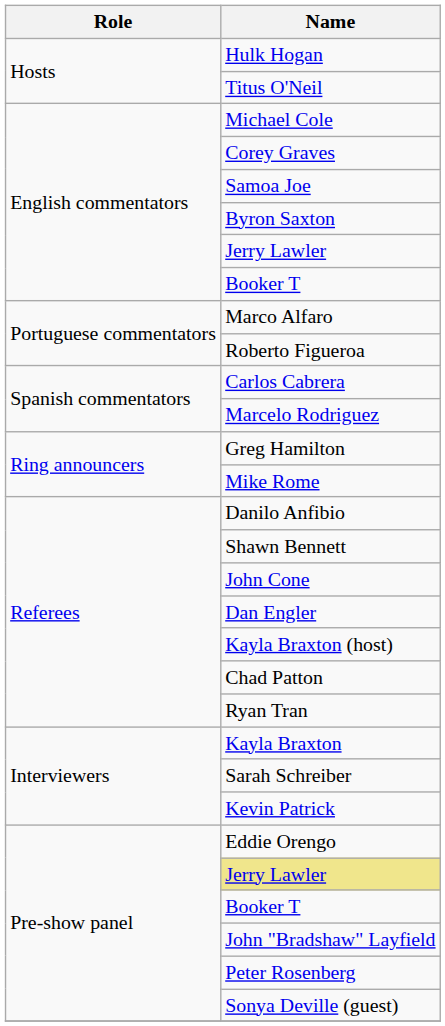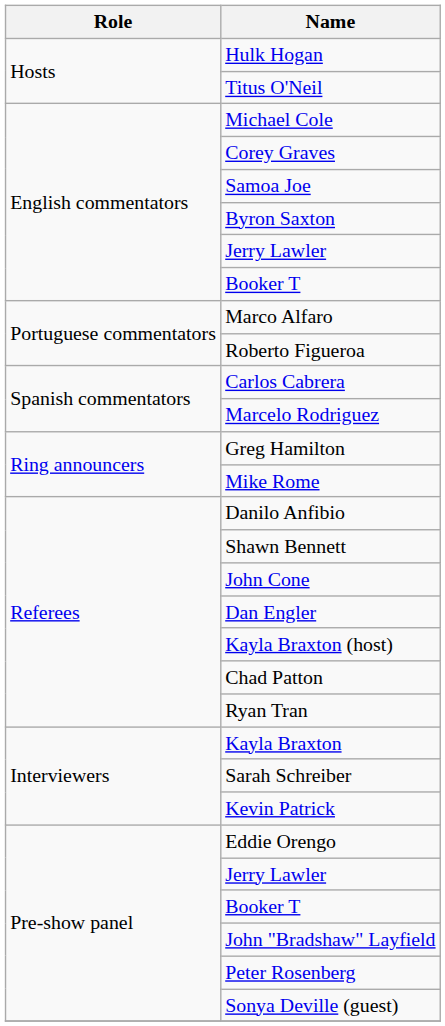(276, 873) khaki background -> (276, 873) no background
